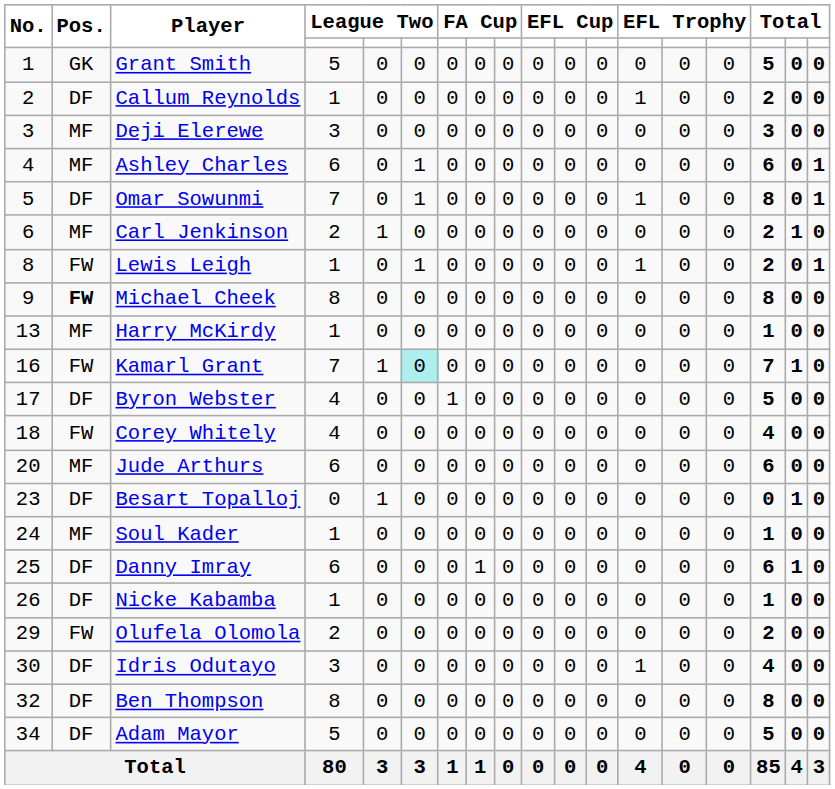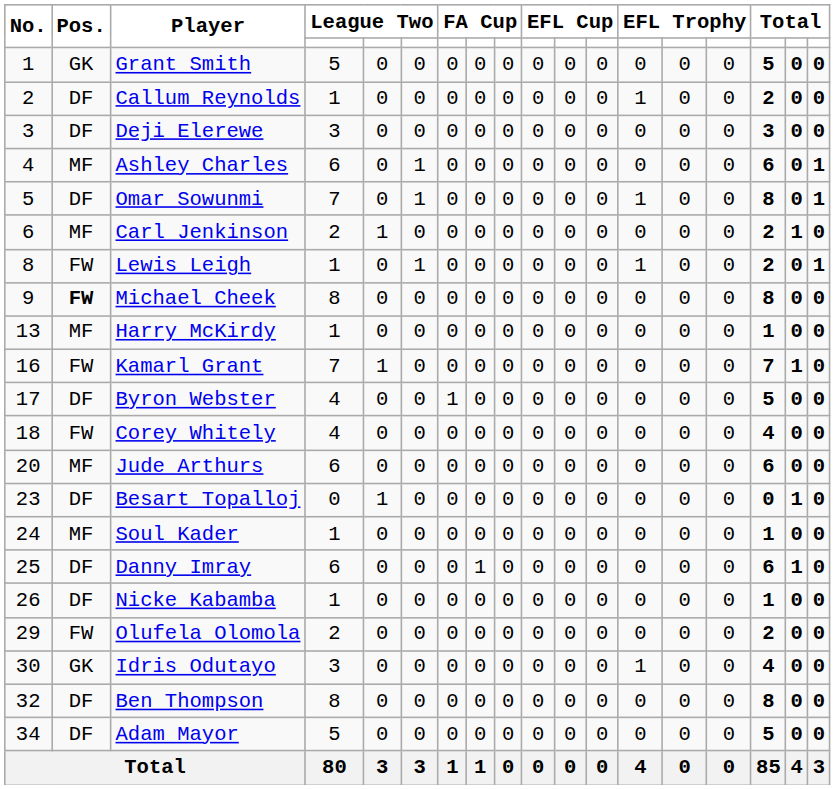(81, 132) MF -> (81, 132) DF
(420, 366) paleturquoise background -> (420, 366) no background
(81, 667) DF -> (81, 667) GK
